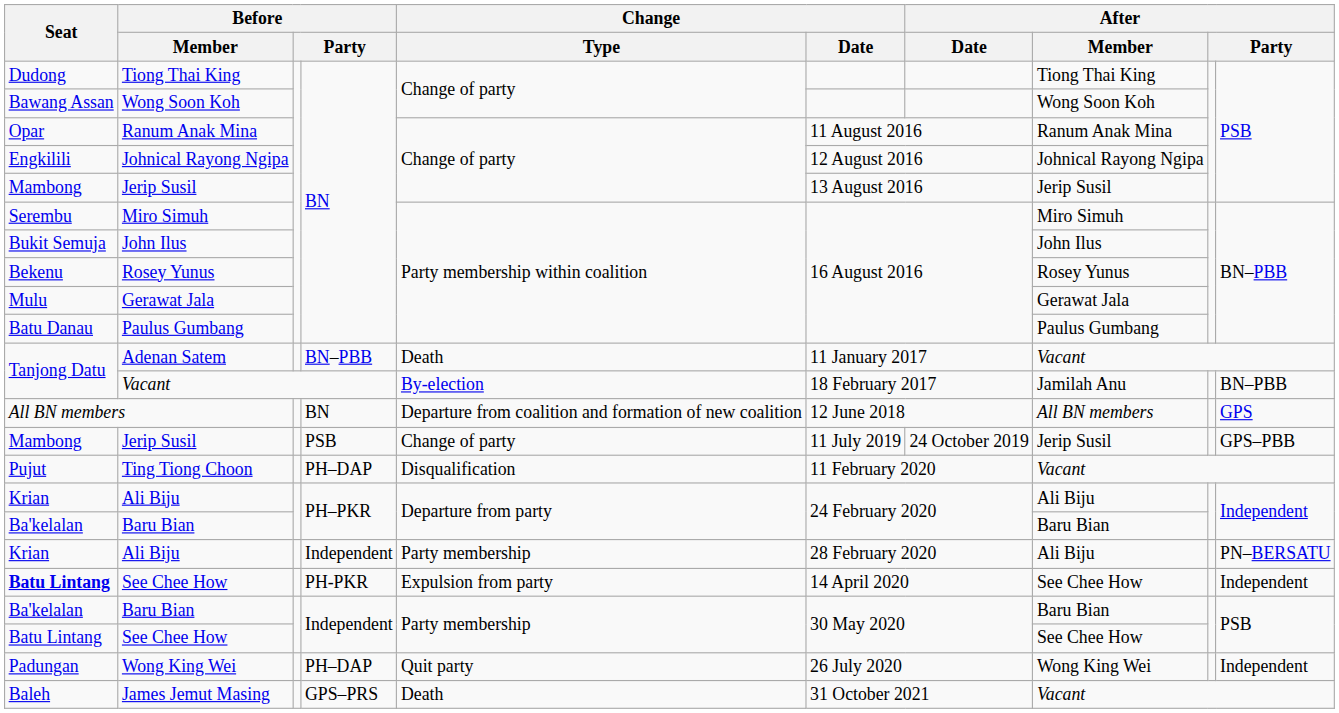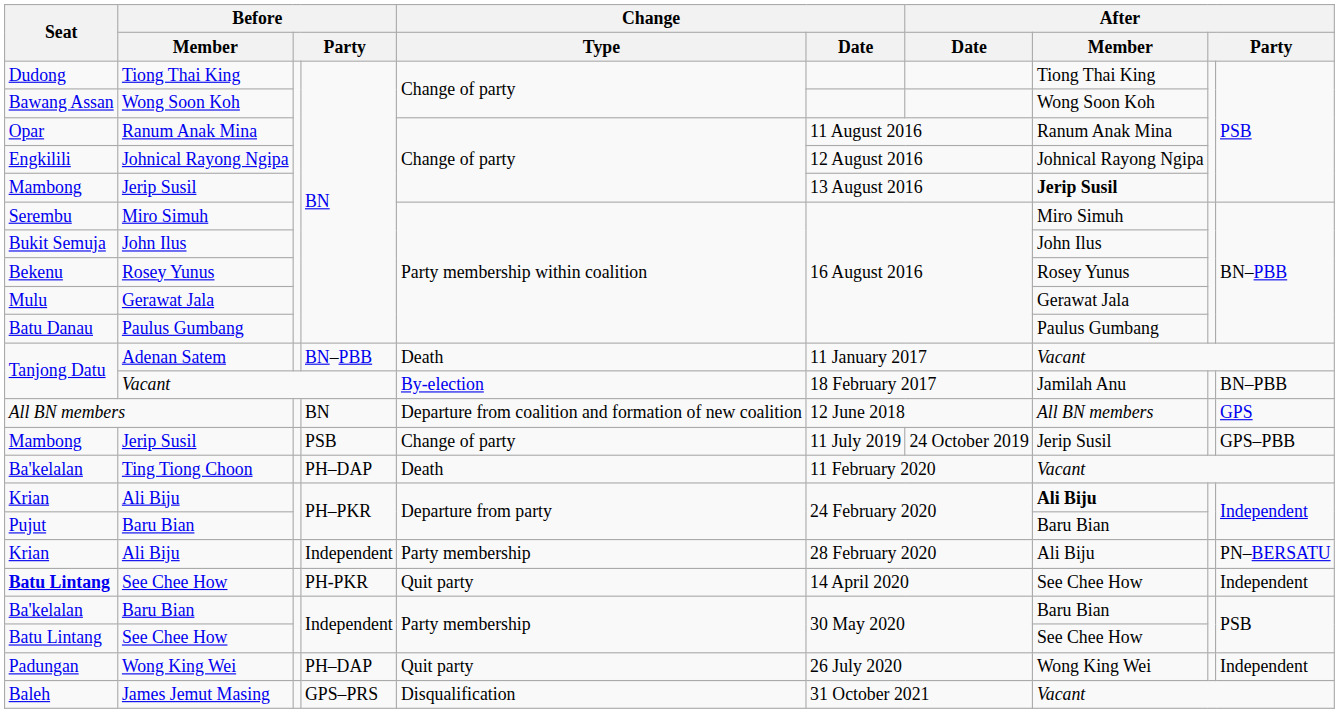(1074, 187) normal -> (1077, 187) bold
(27, 469) Pujut -> (46, 469) Ba'kelalan
(458, 469) Disqualification -> (422, 469) Death
(1066, 497) normal -> (1067, 497) bold
(46, 525) Ba'kelalan -> (27, 525) Pujut
(477, 581) Expulsion from party -> (437, 581) Quit party
(422, 694) Death -> (458, 694) Disqualification
